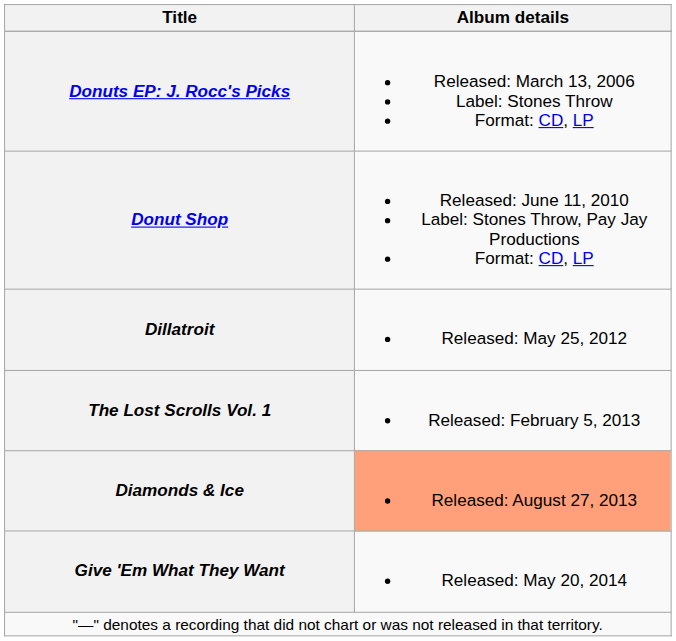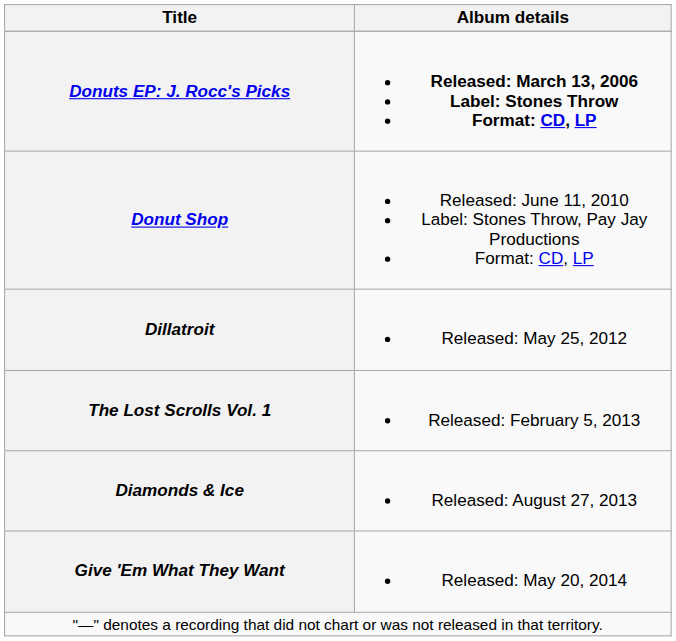(513, 101) normal -> (513, 101) bold
(513, 501) lightsalmon background -> (513, 501) no background
